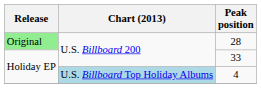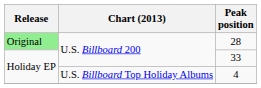(137, 74) lightblue background -> (137, 74) no background
